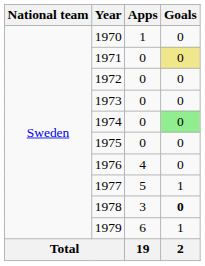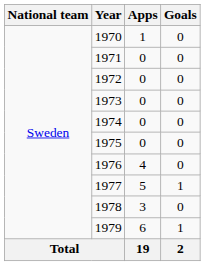(180, 57) khaki background -> (180, 57) no background
(180, 121) lightgreen background -> (180, 121) no background
(180, 206) bold -> (180, 206) normal
